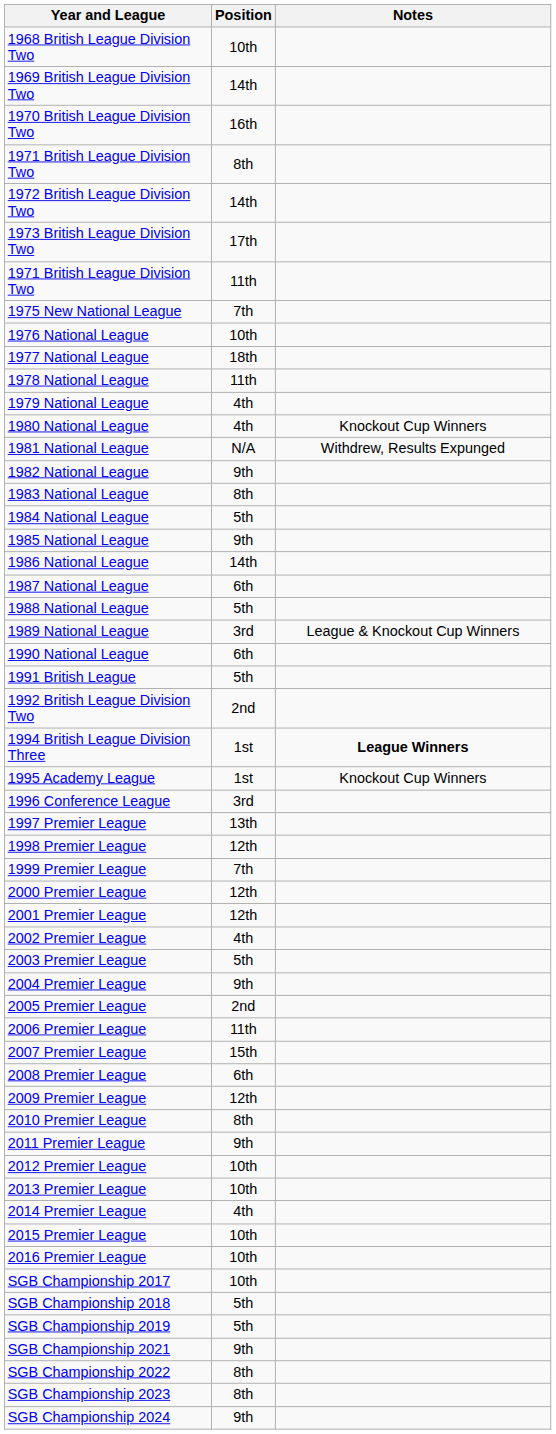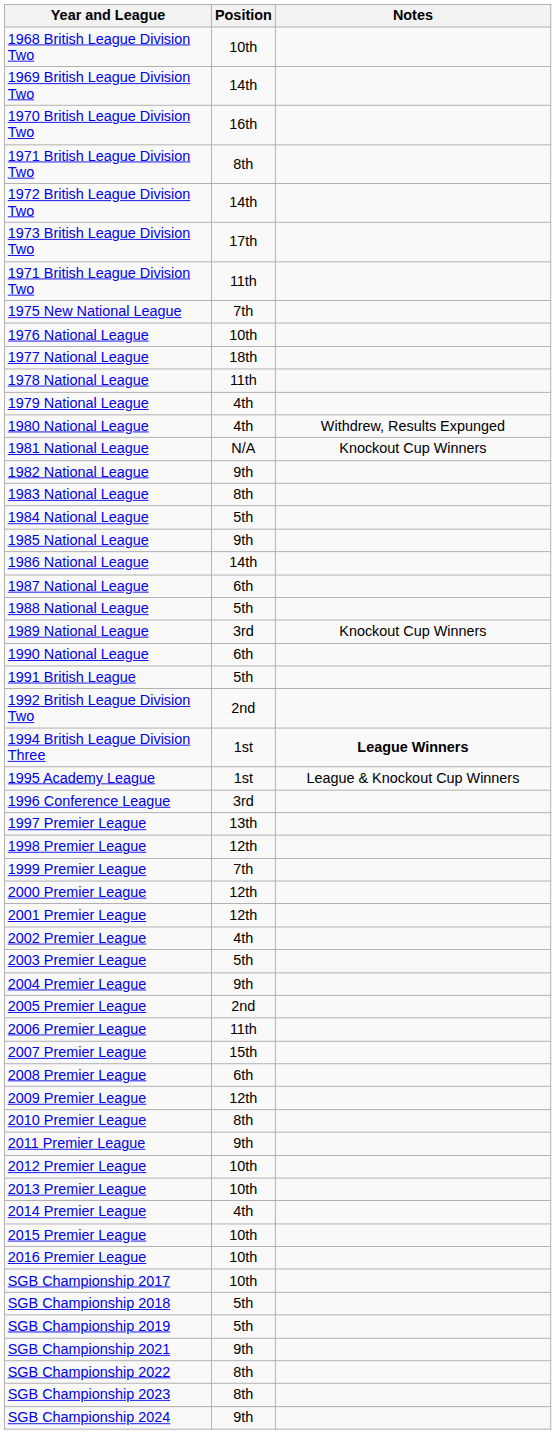(413, 426) Knockout Cup Winners -> (413, 426) Withdrew, Results Expunged
(413, 449) Withdrew, Results Expunged -> (413, 449) Knockout Cup Winners
(413, 631) League & Knockout Cup Winners -> (413, 631) Knockout Cup Winners
(413, 778) Knockout Cup Winners -> (413, 778) League & Knockout Cup Winners
